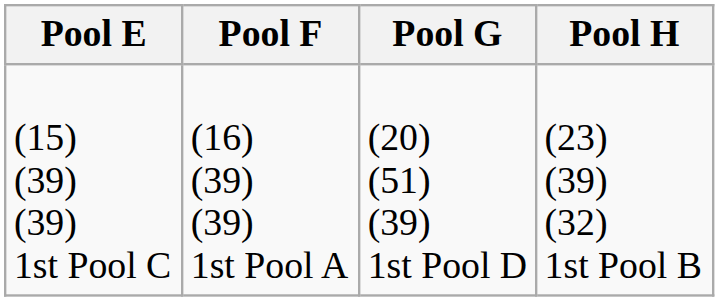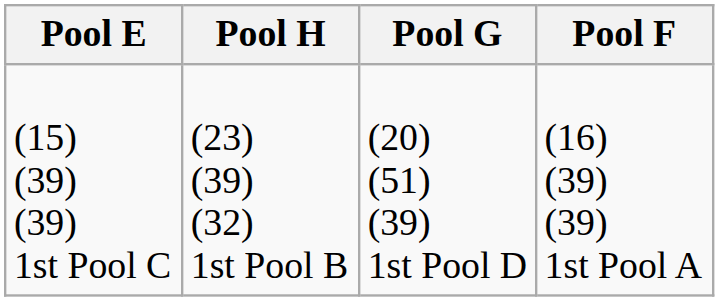columns swapped: (270, 34) <-> (624, 34)
